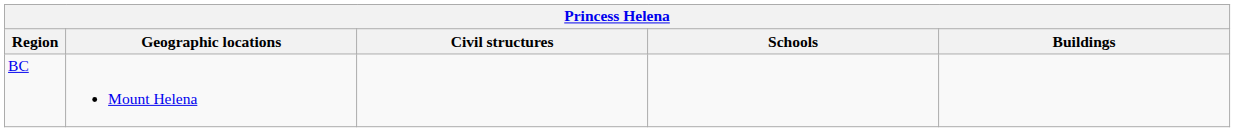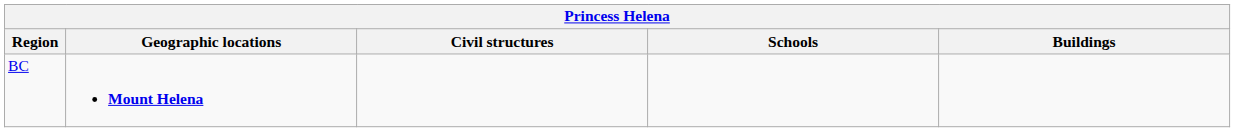(211, 99) normal -> (211, 99) bold
